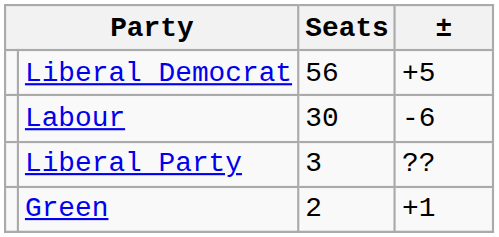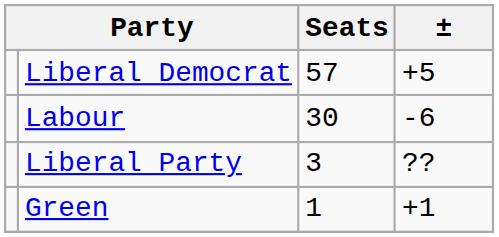(322, 73) 56 -> (322, 73) 57
(314, 209) 2 -> (314, 209) 1
